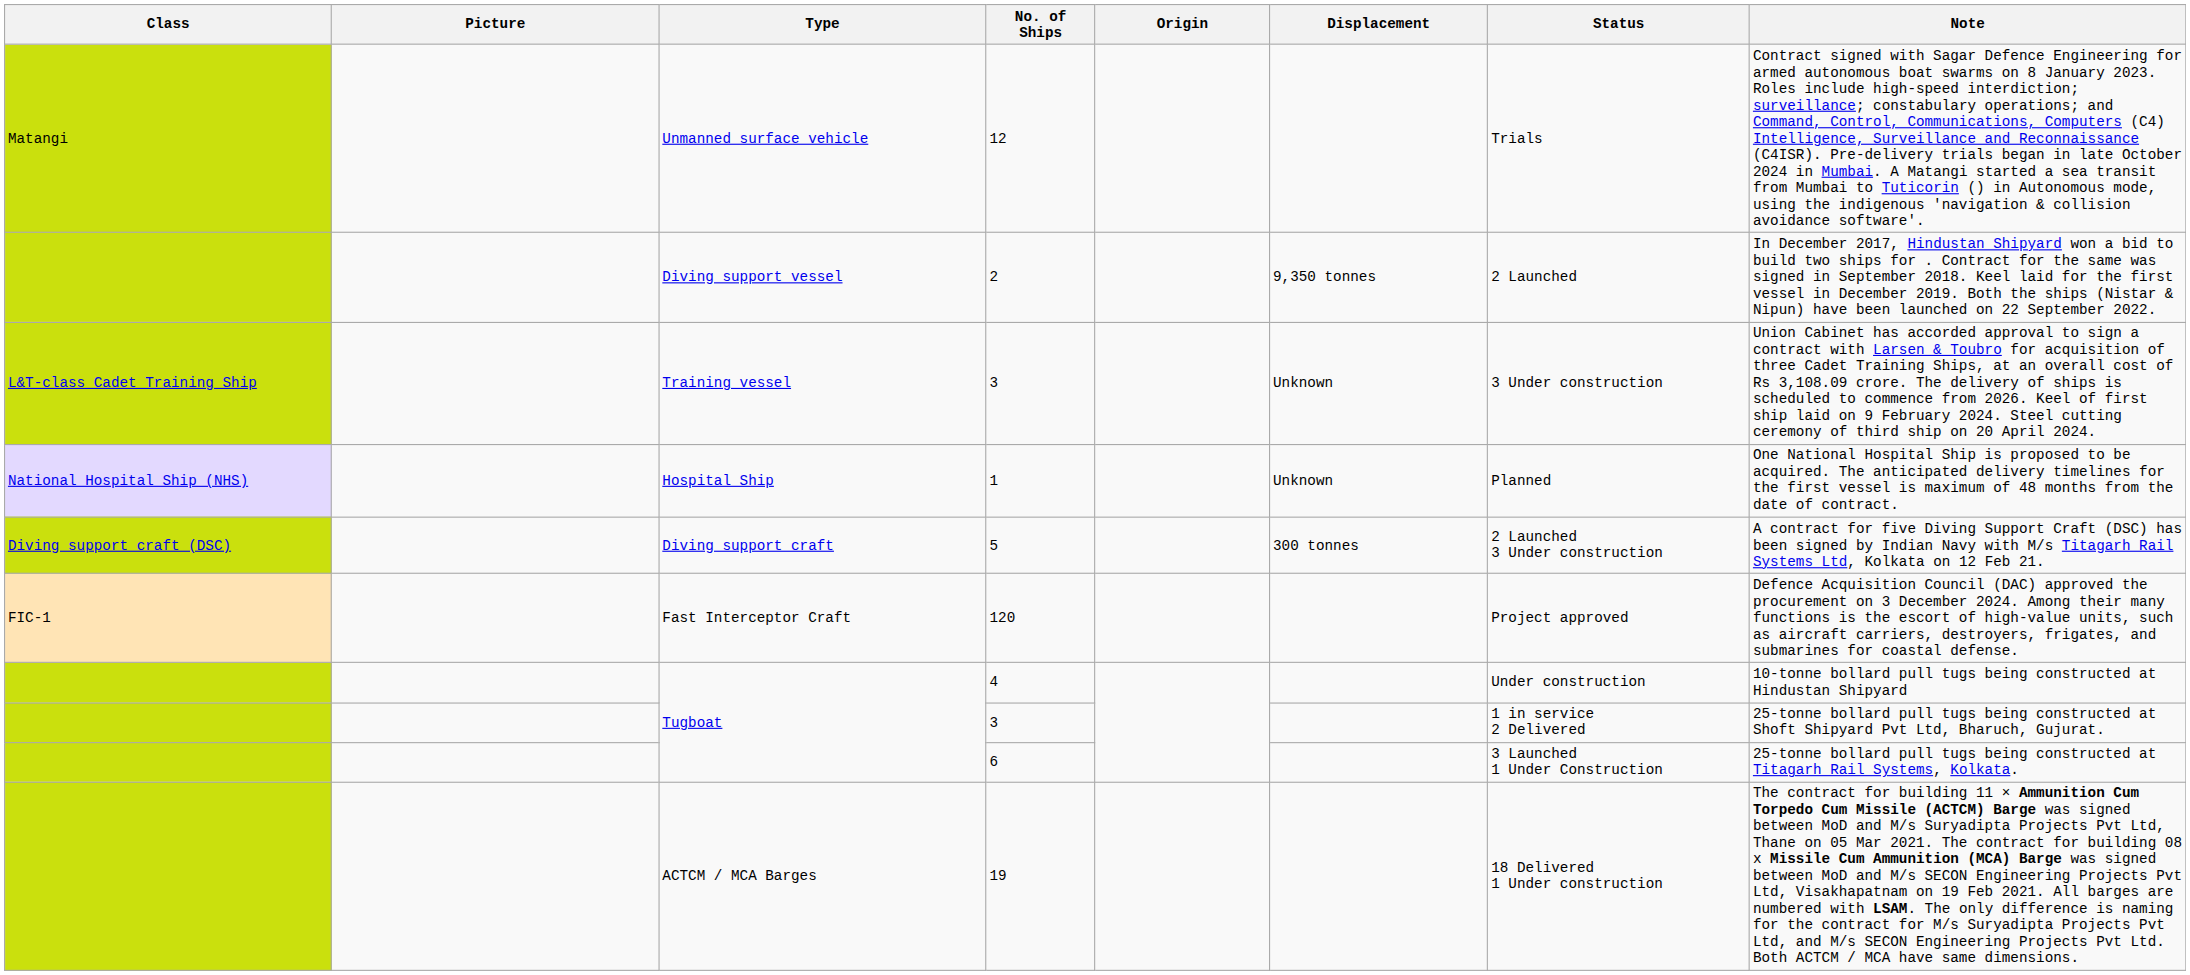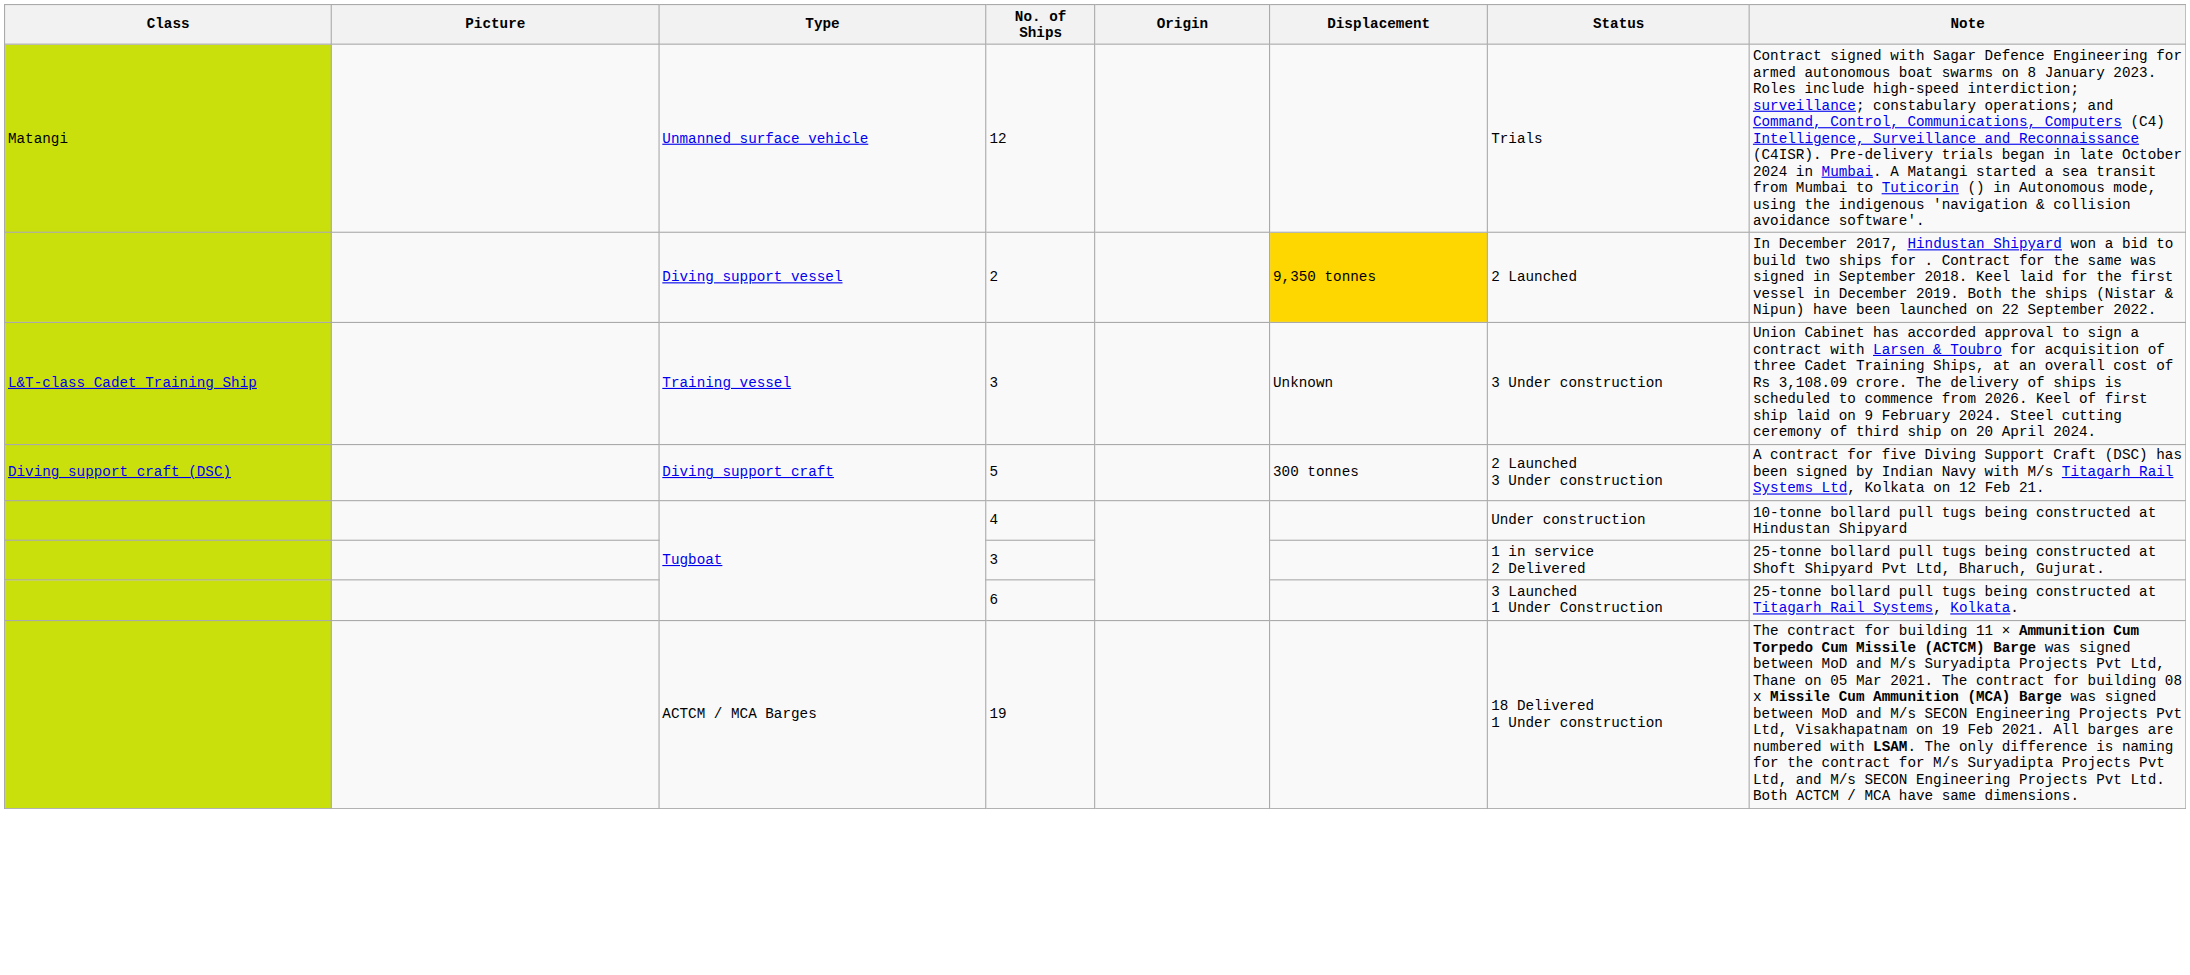(1325, 277) no background -> (1325, 277) gold background
- row: (718, 481)
- row: (757, 618)
